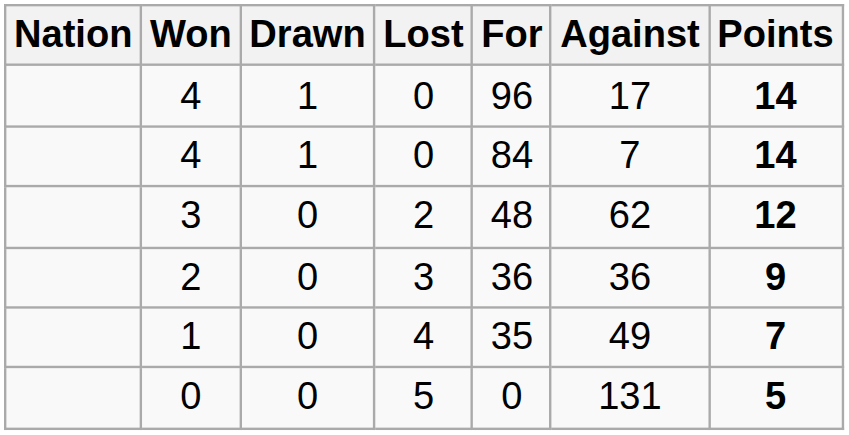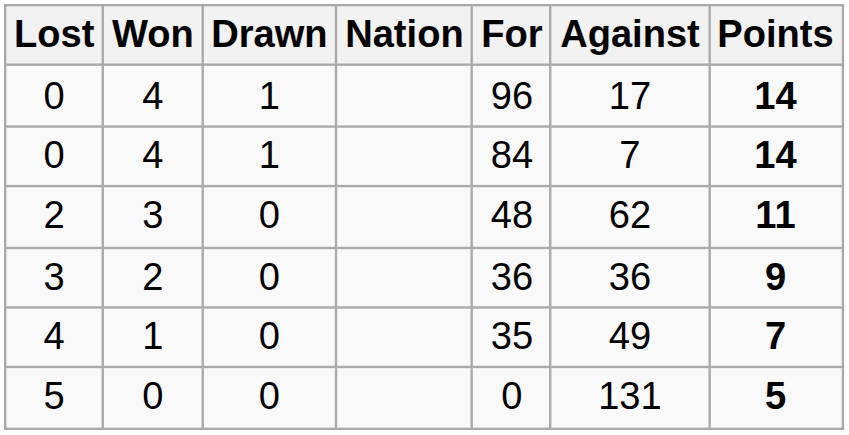columns swapped: (73, 34) <-> (423, 34)
(776, 215) 12 -> (776, 215) 11
